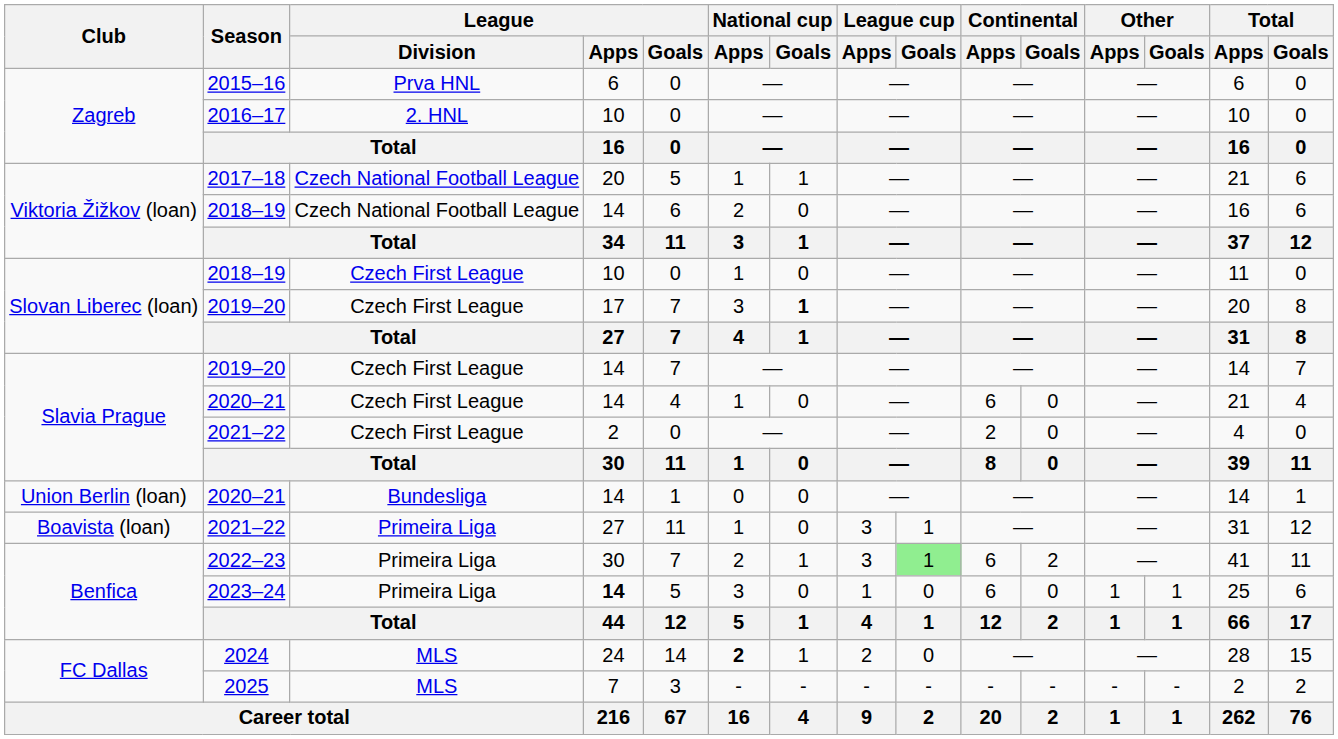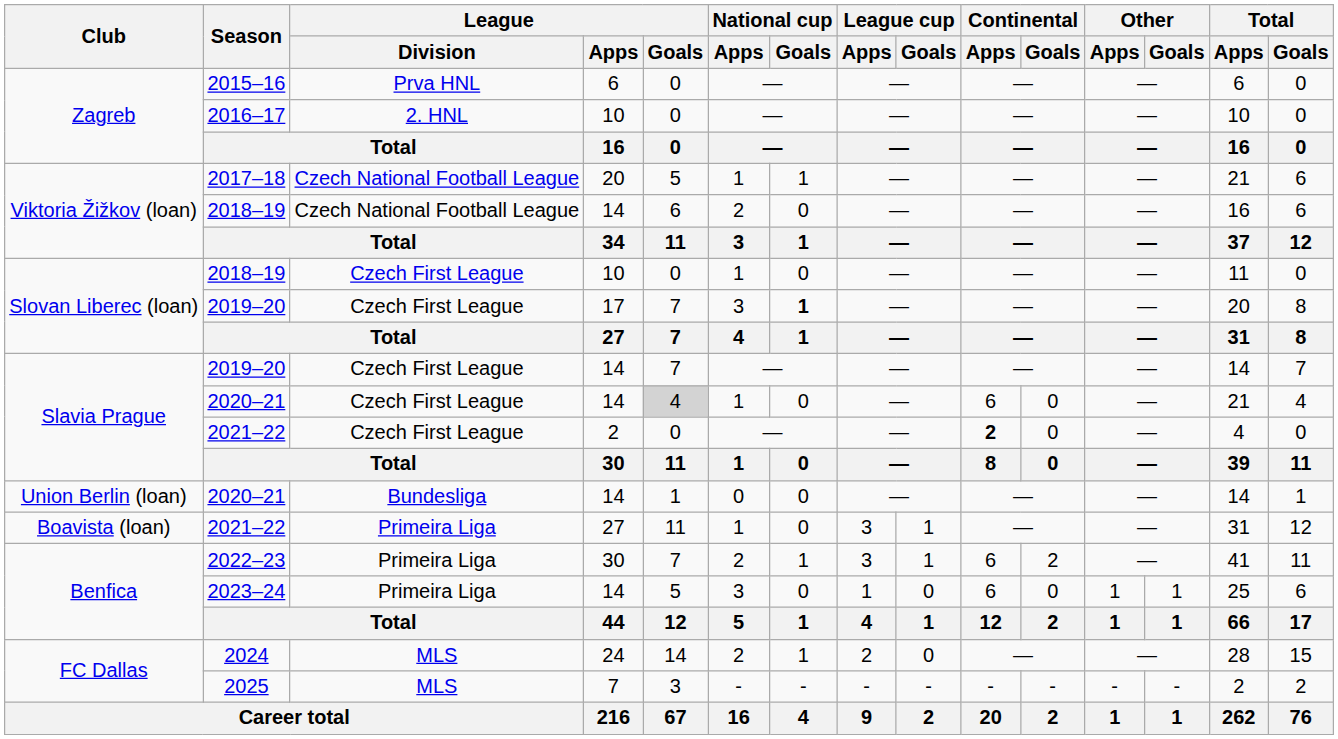(675, 400) no background -> (675, 400) lightgrey background
(991, 432) normal -> (991, 432) bold
(929, 559) lightgreen background -> (929, 559) no background
(613, 591) bold -> (613, 591) normal
(739, 654) bold -> (739, 654) normal
